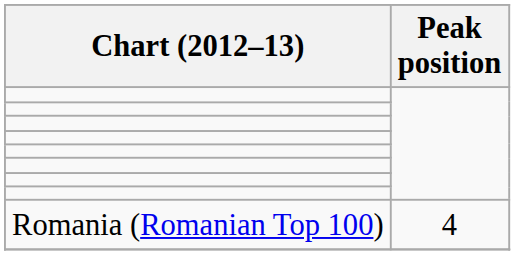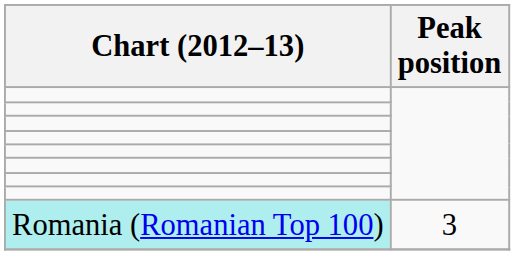(198, 224) no background -> (198, 224) paleturquoise background
(450, 224) 4 -> (450, 224) 3
